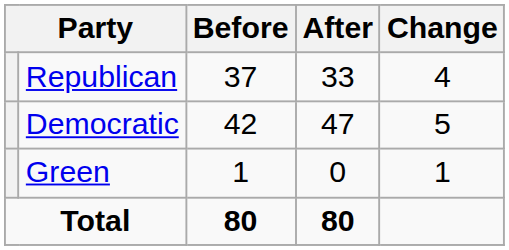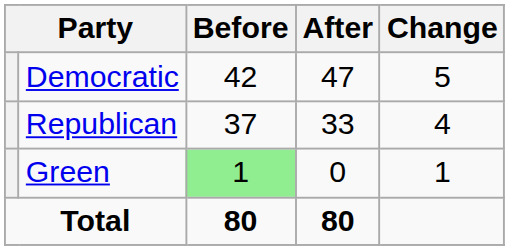rows swapped: (102, 124) <-> (102, 76)
(241, 172) no background -> (241, 172) lightgreen background
